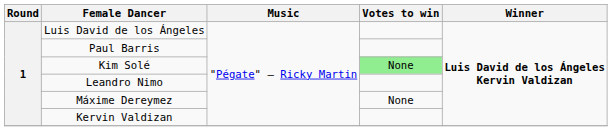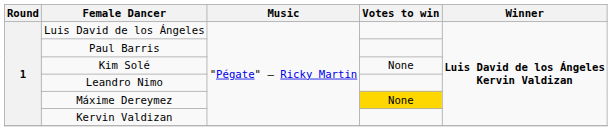(401, 65) lightgreen background -> (401, 65) no background
(401, 100) no background -> (401, 100) gold background
